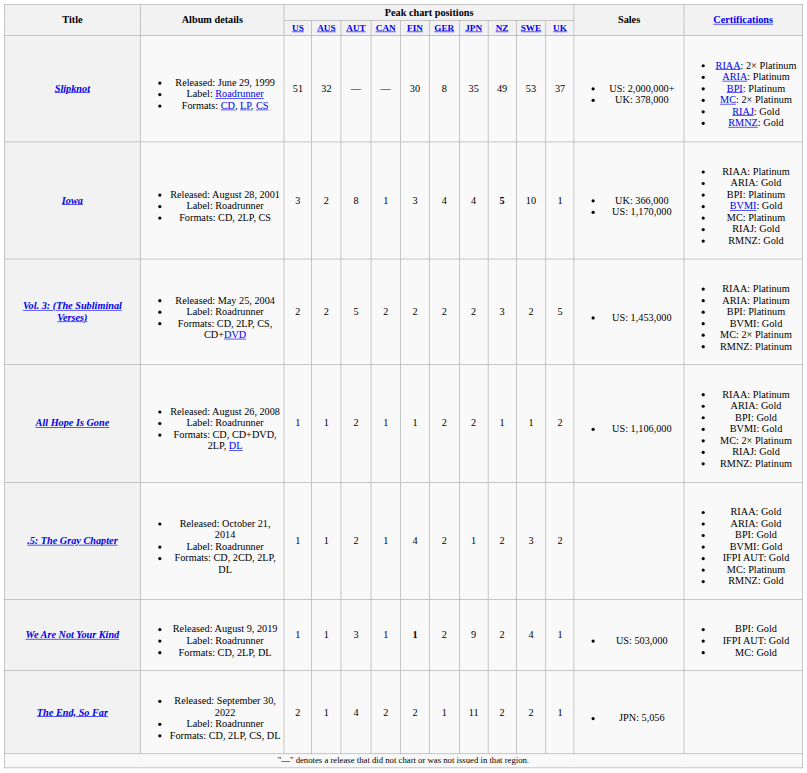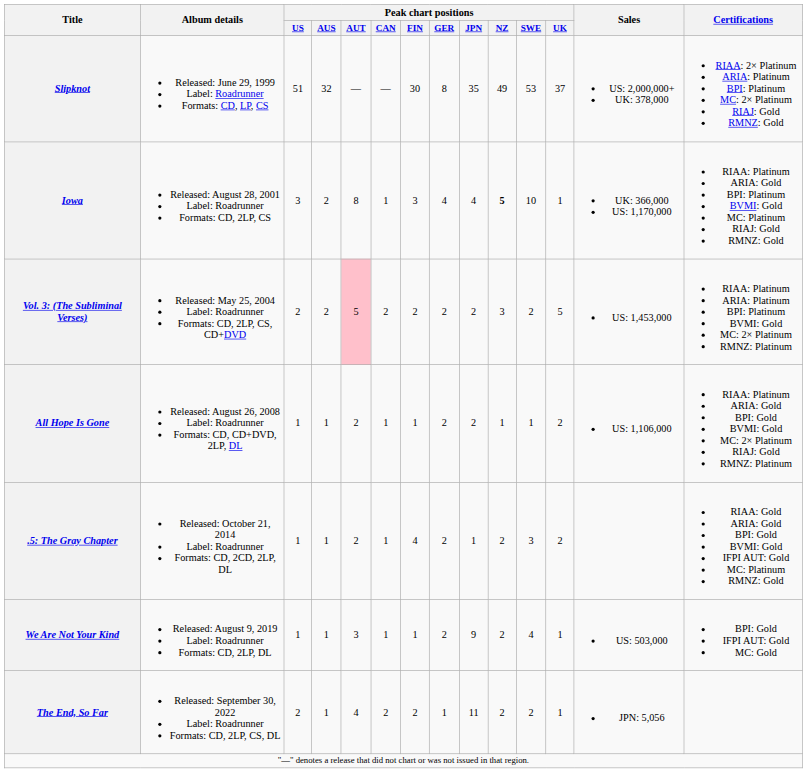(356, 312) no background -> (356, 312) pink background
(415, 635) bold -> (415, 635) normal
